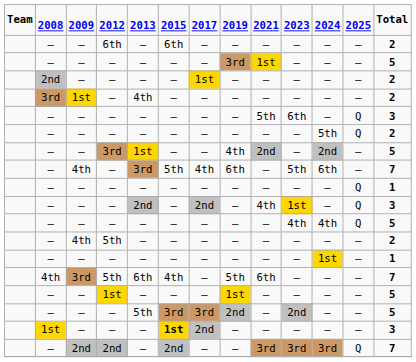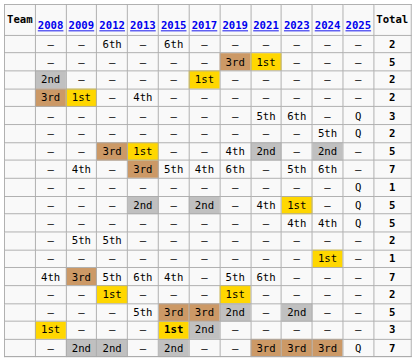(392, 205) 3 -> (392, 205) 5
(81, 240) 4th -> (81, 240) 5th
(392, 294) 5 -> (392, 294) 2
